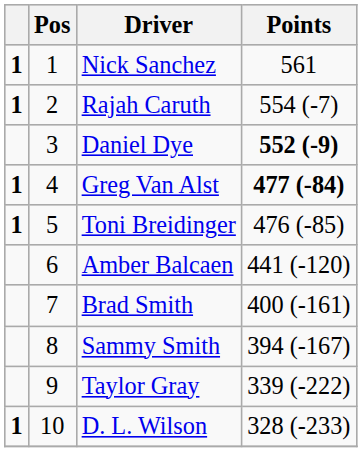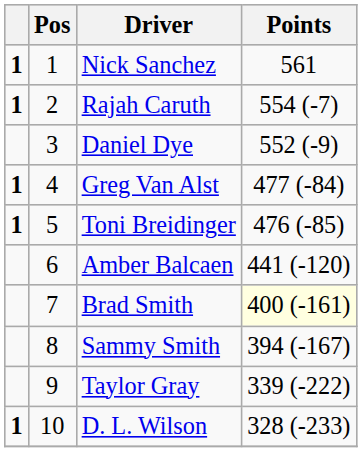(299, 145) bold -> (299, 145) normal
(299, 185) bold -> (299, 185) normal
(299, 305) no background -> (299, 305) lightyellow background
